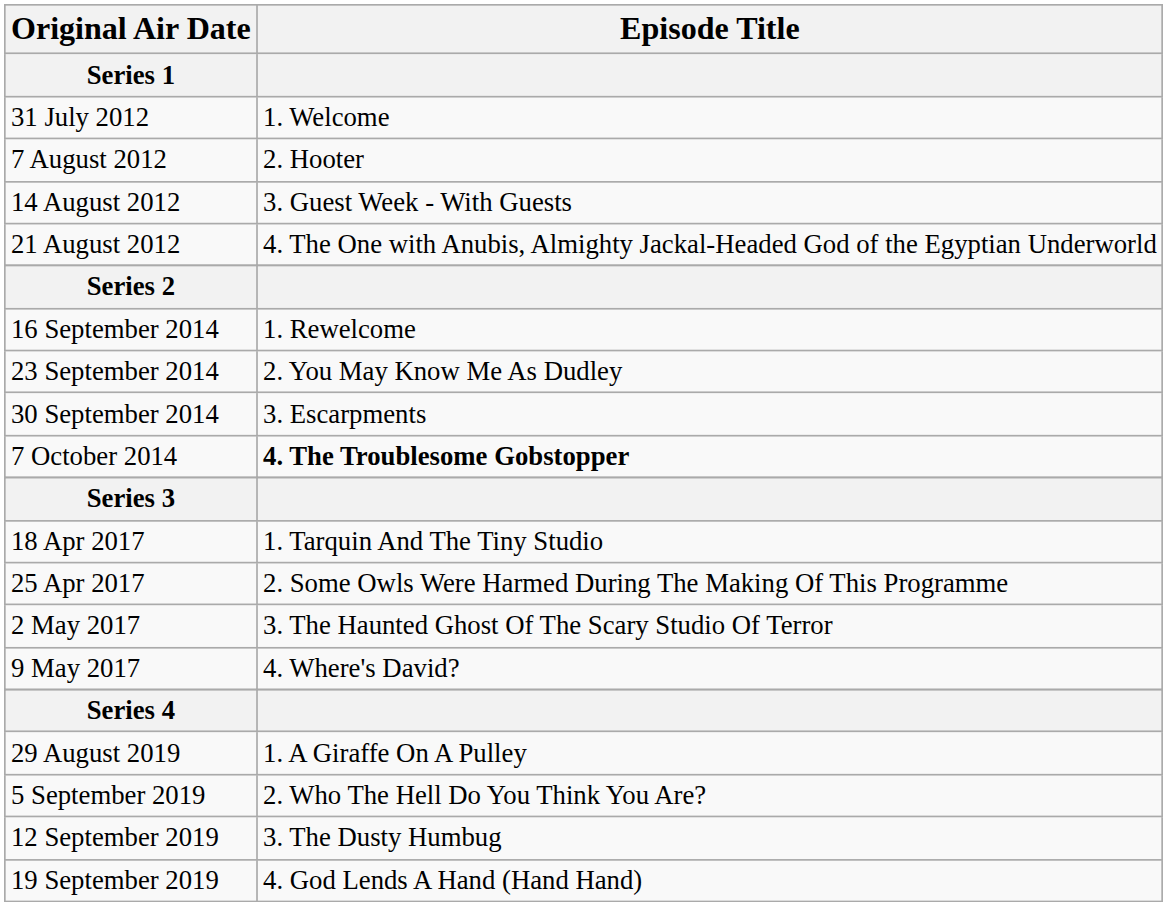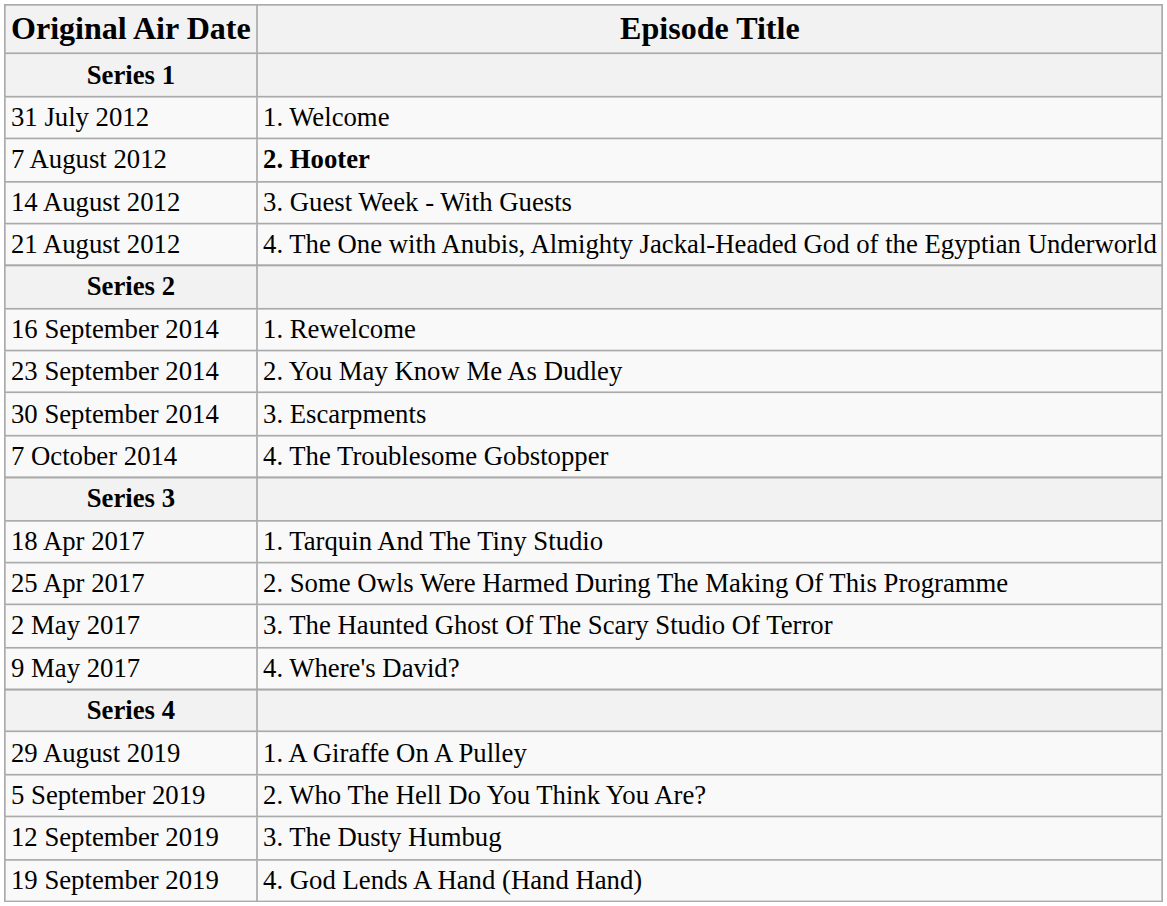(313, 159) normal -> (316, 159) bold
(446, 456) bold -> (436, 456) normal
